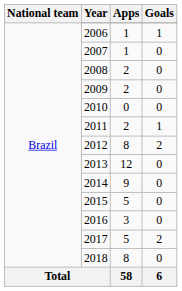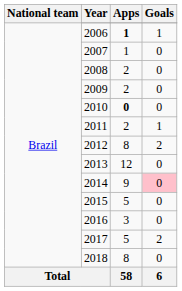(126, 32) normal -> (126, 32) bold
(126, 107) normal -> (126, 107) bold
(159, 182) no background -> (159, 182) pink background
